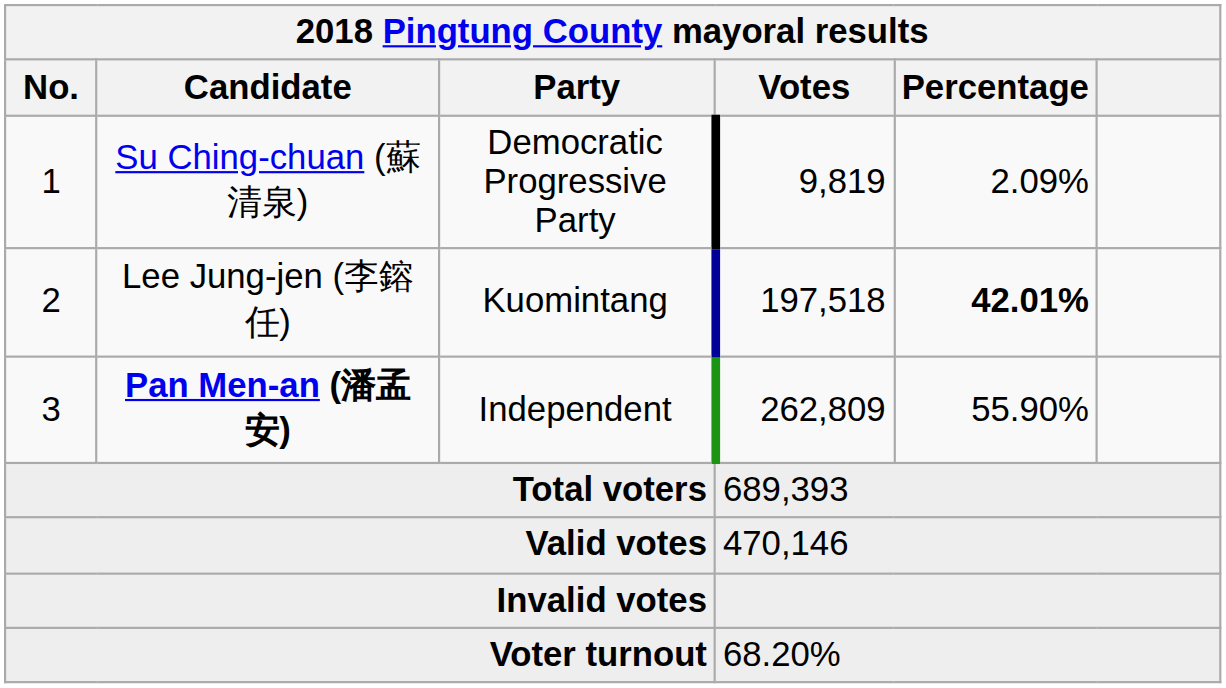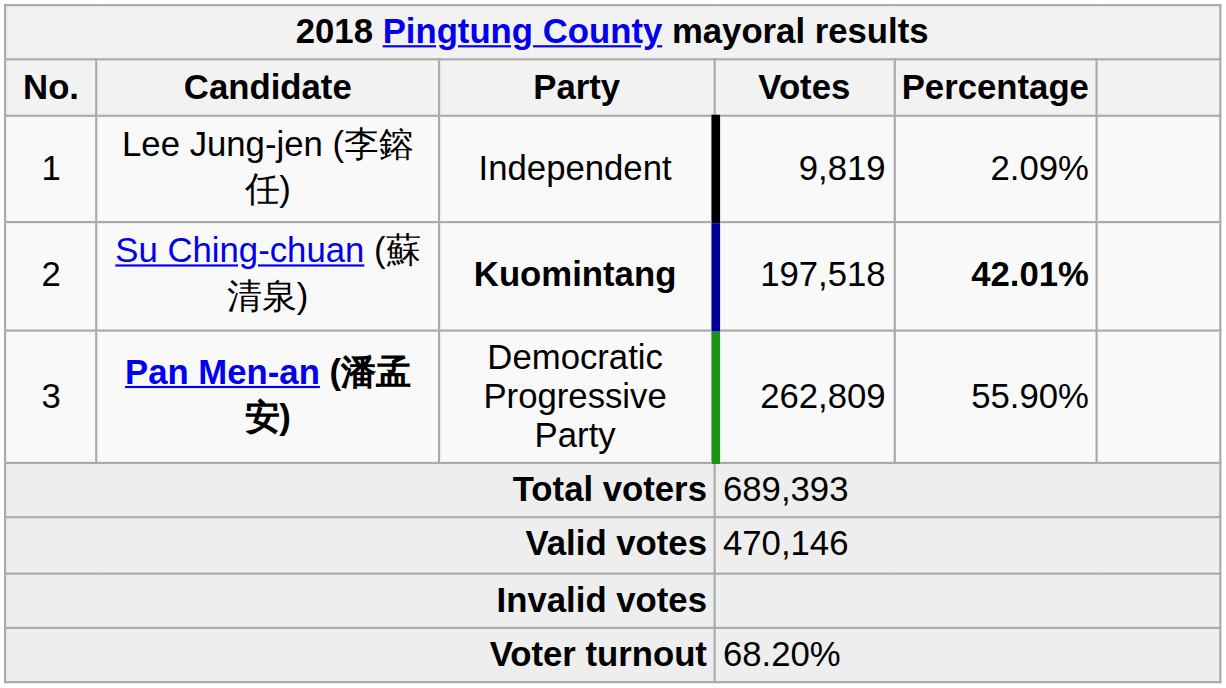(268, 180) Su Ching-chuan (蘇清泉) -> (268, 167) Lee Jung-jen (李鎔任)
(575, 181) Democratic Progressive Party -> (575, 168) Independent
(268, 300) Lee Jung-jen (李鎔任) -> (268, 274) Su Ching-chuan (蘇清泉)
(575, 301) normal -> (575, 275) bold
(575, 408) Independent -> (575, 395) Democratic Progressive Party
